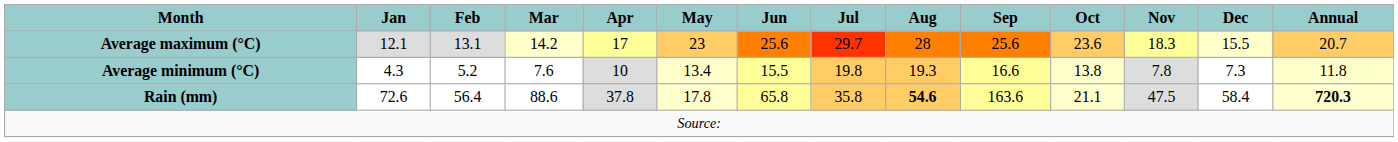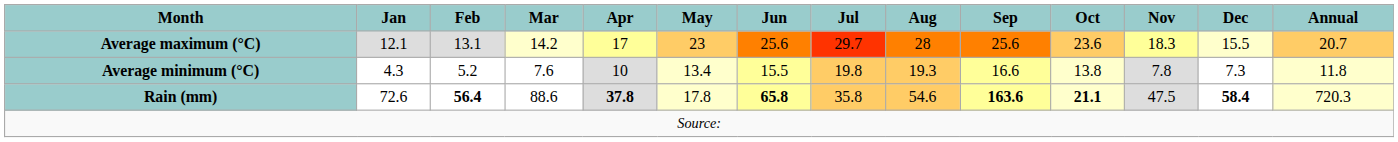(468, 97) normal -> (468, 97) bold
(620, 97) normal -> (620, 97) bold
(774, 97) normal -> (774, 97) bold
(923, 97) bold -> (923, 97) normal
(1005, 97) normal -> (1005, 97) bold
(1088, 97) normal -> (1088, 97) bold
(1236, 97) normal -> (1236, 97) bold
(1333, 97) bold -> (1333, 97) normal
